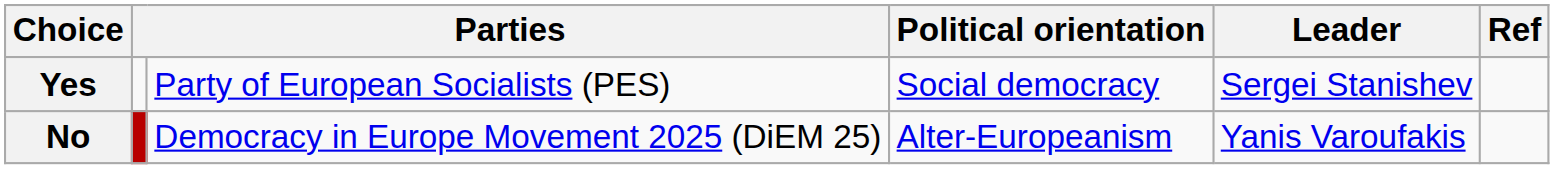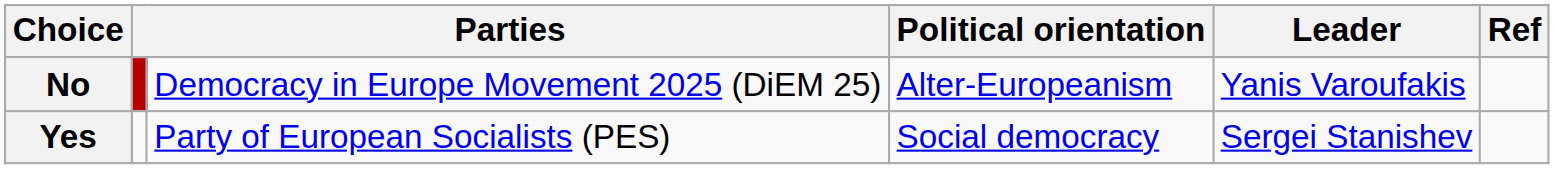rows swapped: (68, 83) <-> (68, 136)
